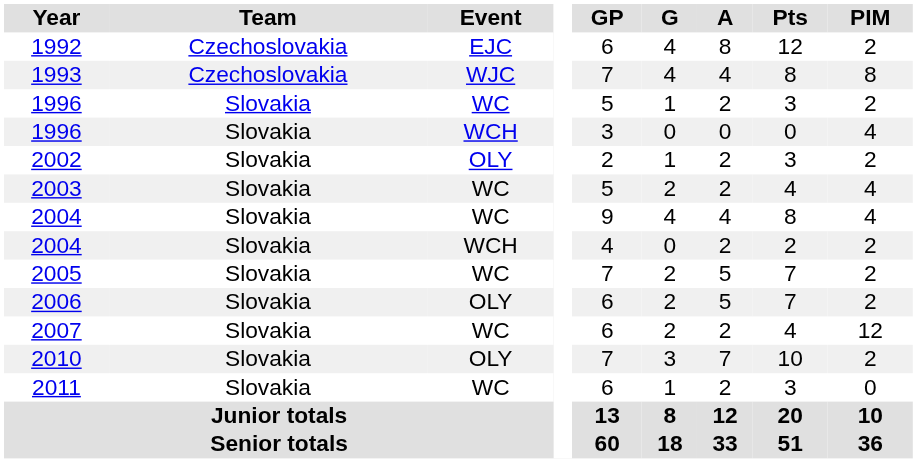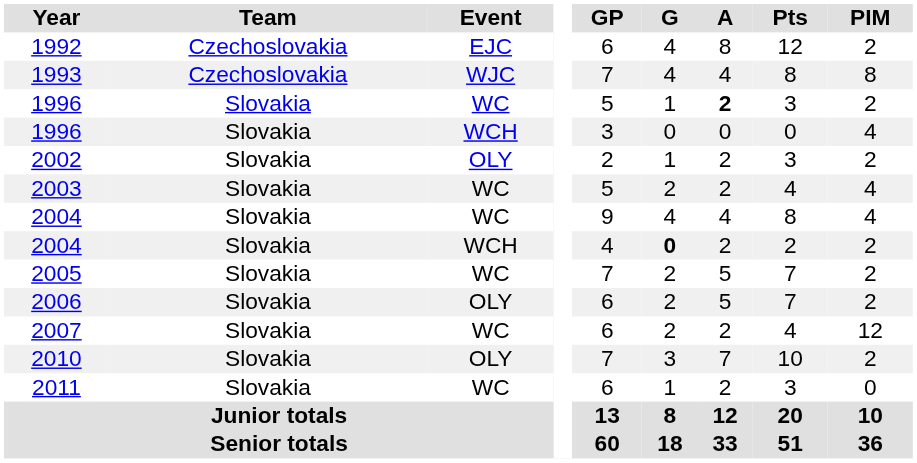(725, 103) normal -> (725, 103) bold
(670, 245) normal -> (670, 245) bold
